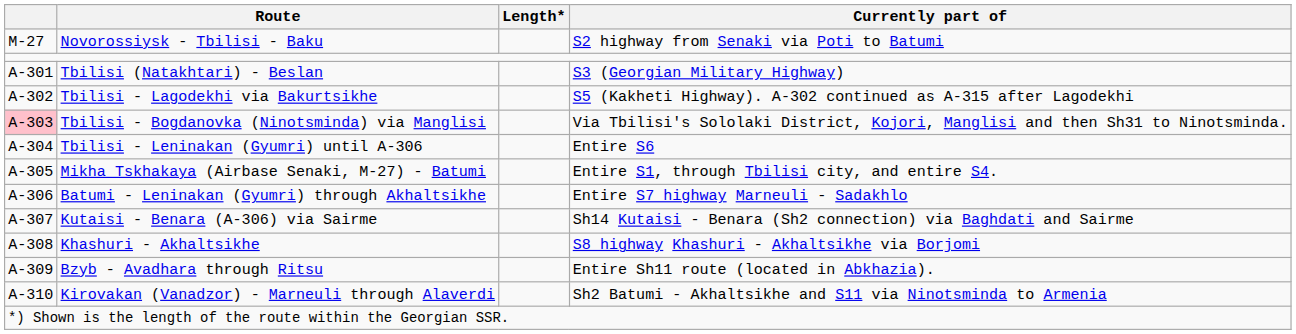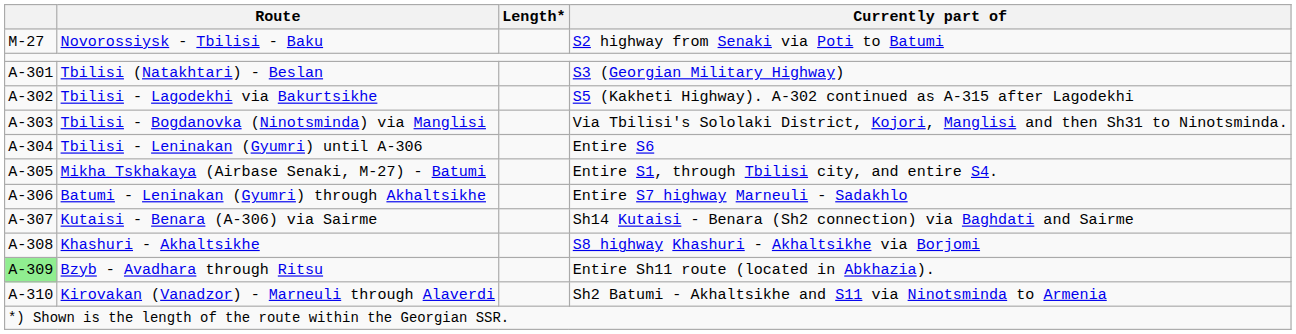(31, 122) pink background -> (31, 122) no background
(31, 270) no background -> (31, 270) lightgreen background
